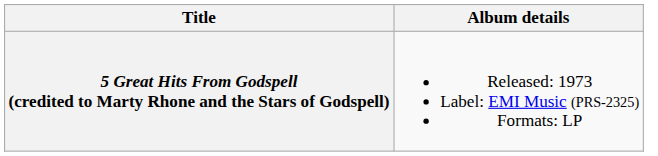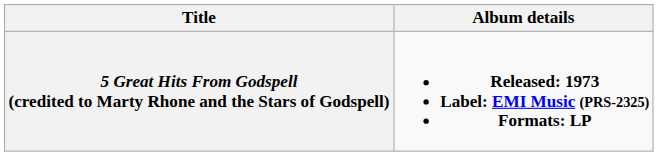(518, 101) normal -> (523, 101) bold
